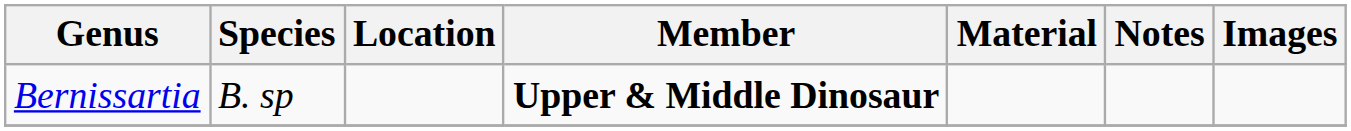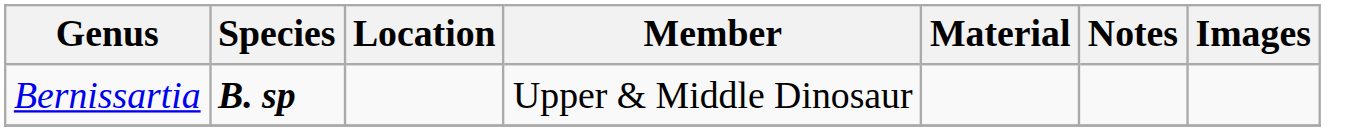(256, 94) normal -> (257, 94) bold
(726, 94) bold -> (713, 94) normal
